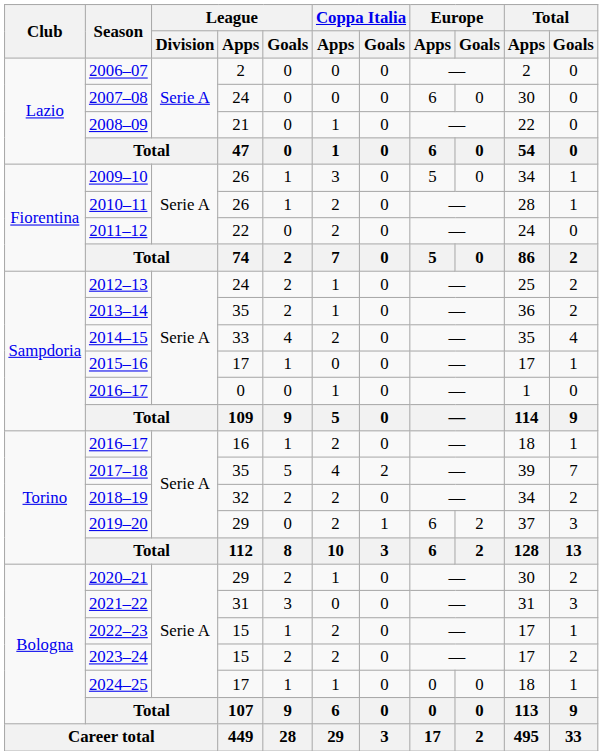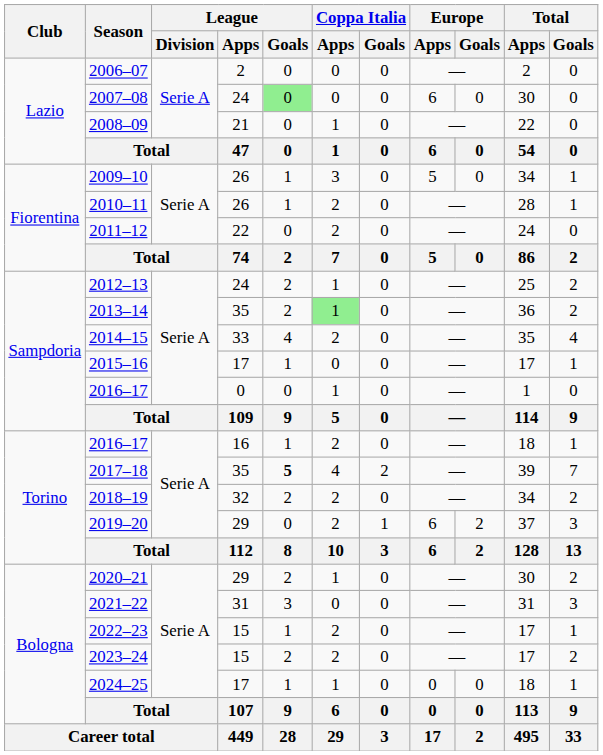(288, 97) no background -> (288, 97) lightgreen background
(336, 310) no background -> (336, 310) lightgreen background
(288, 470) normal -> (288, 470) bold
